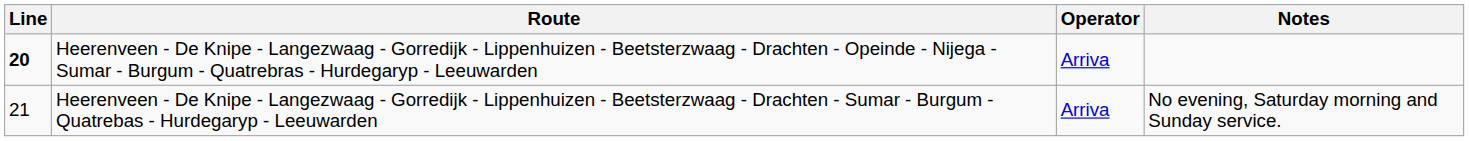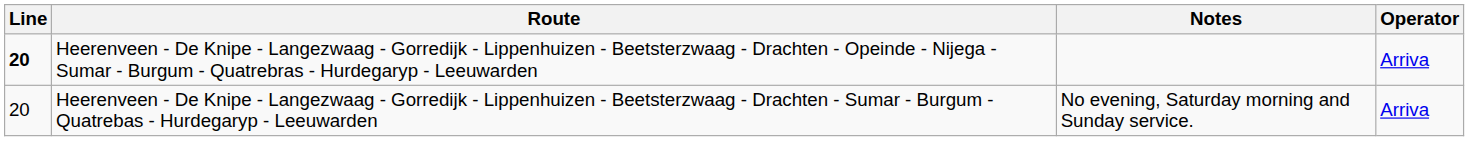columns swapped: (1100, 19) <-> (1304, 19)
(19, 110) 21 -> (19, 110) 20
